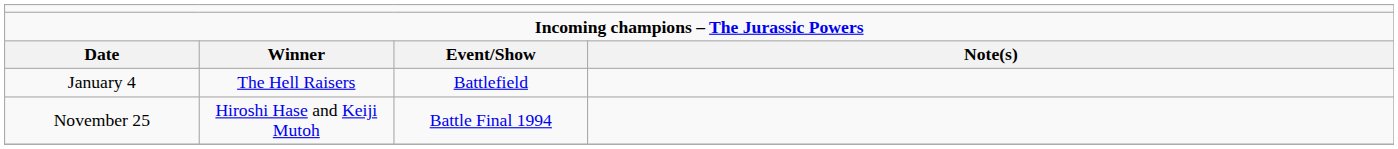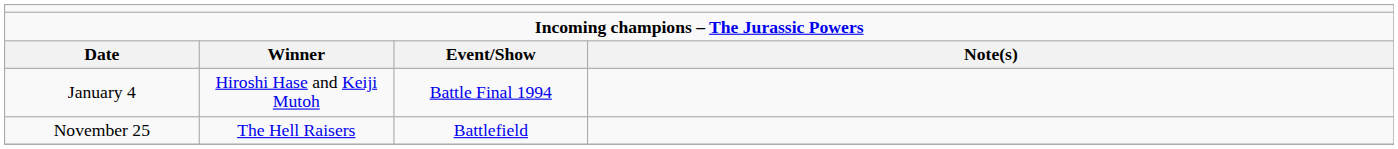(296, 82) The Hell Raisers -> (296, 92) Hiroshi Hase and Keiji Mutoh
(491, 82) Battlefield -> (491, 92) Battle Final 1994
(296, 120) Hiroshi Hase and Keiji Mutoh -> (296, 130) The Hell Raisers
(491, 120) Battle Final 1994 -> (491, 130) Battlefield
